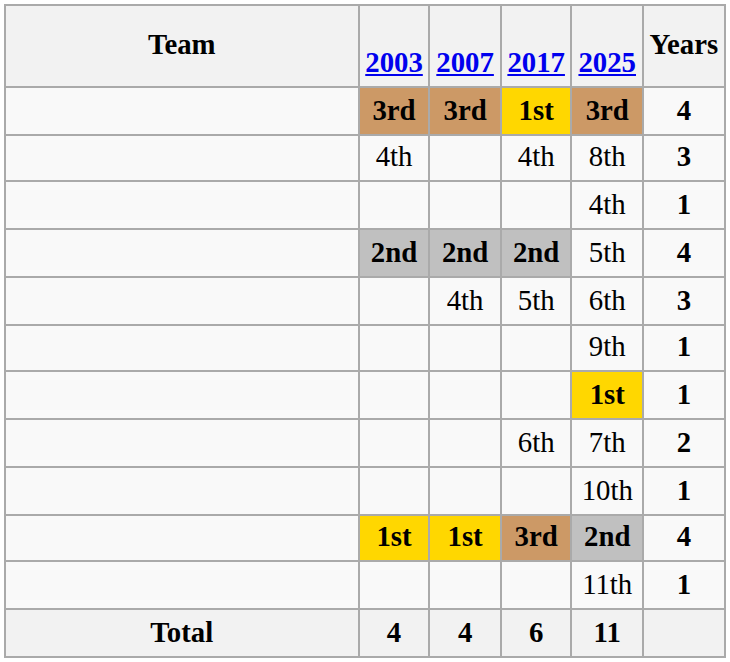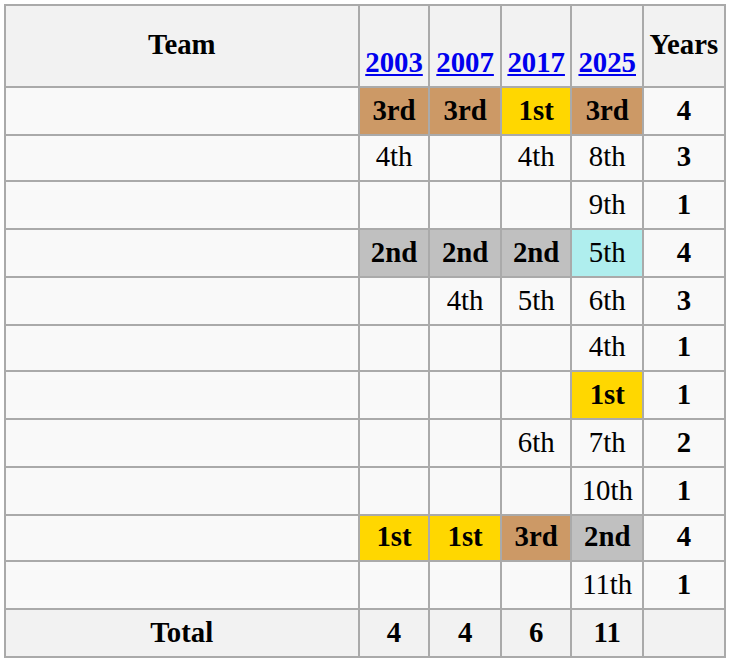(607, 205) 4th -> (607, 205) 9th
(607, 252) no background -> (607, 252) paleturquoise background
(607, 347) 9th -> (607, 347) 4th
